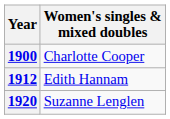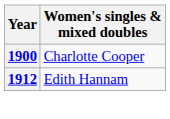- row: (22, 102)
